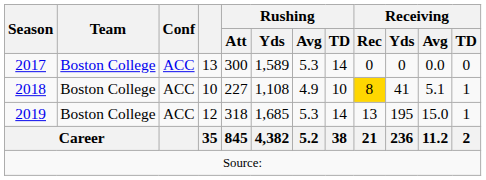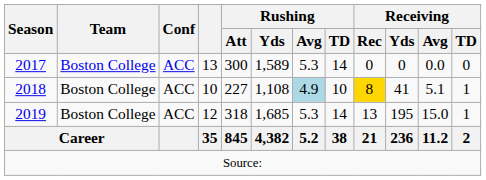(309, 89) no background -> (309, 89) lightblue background
